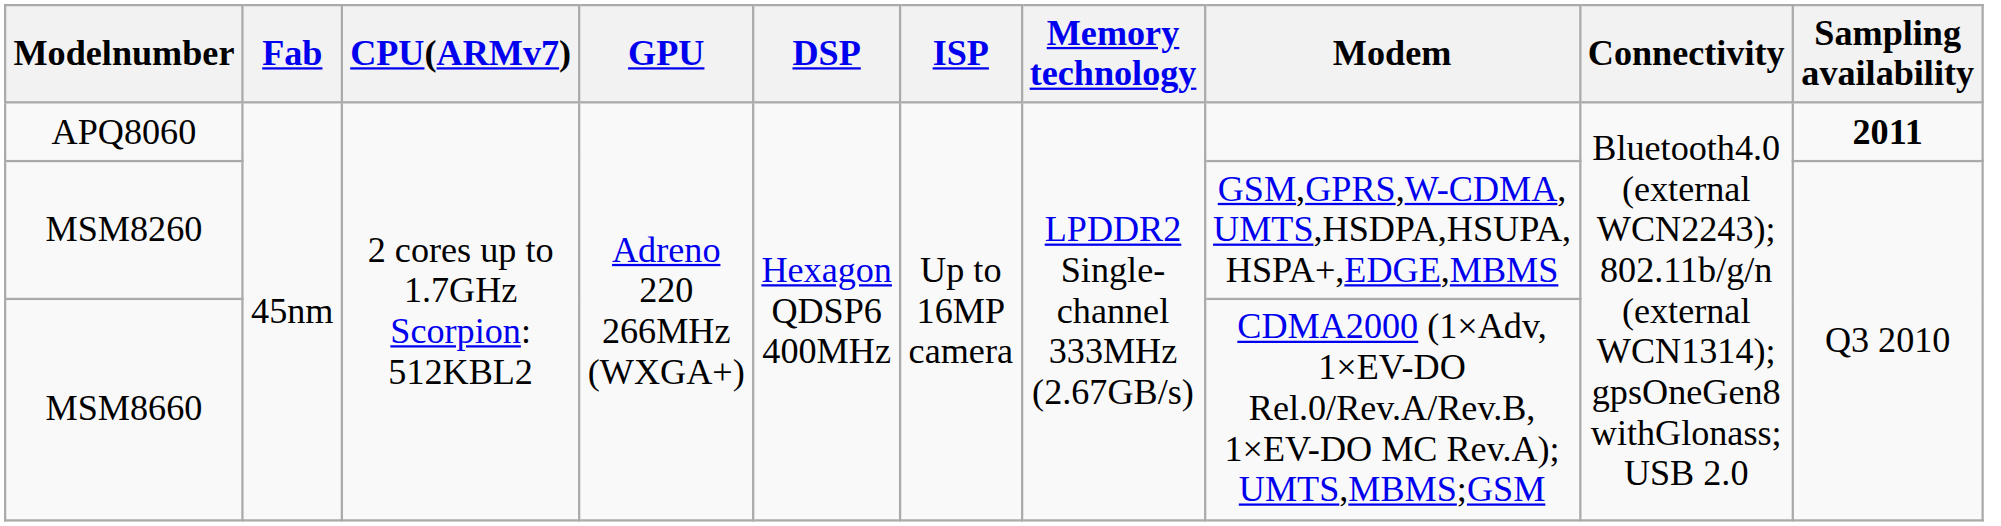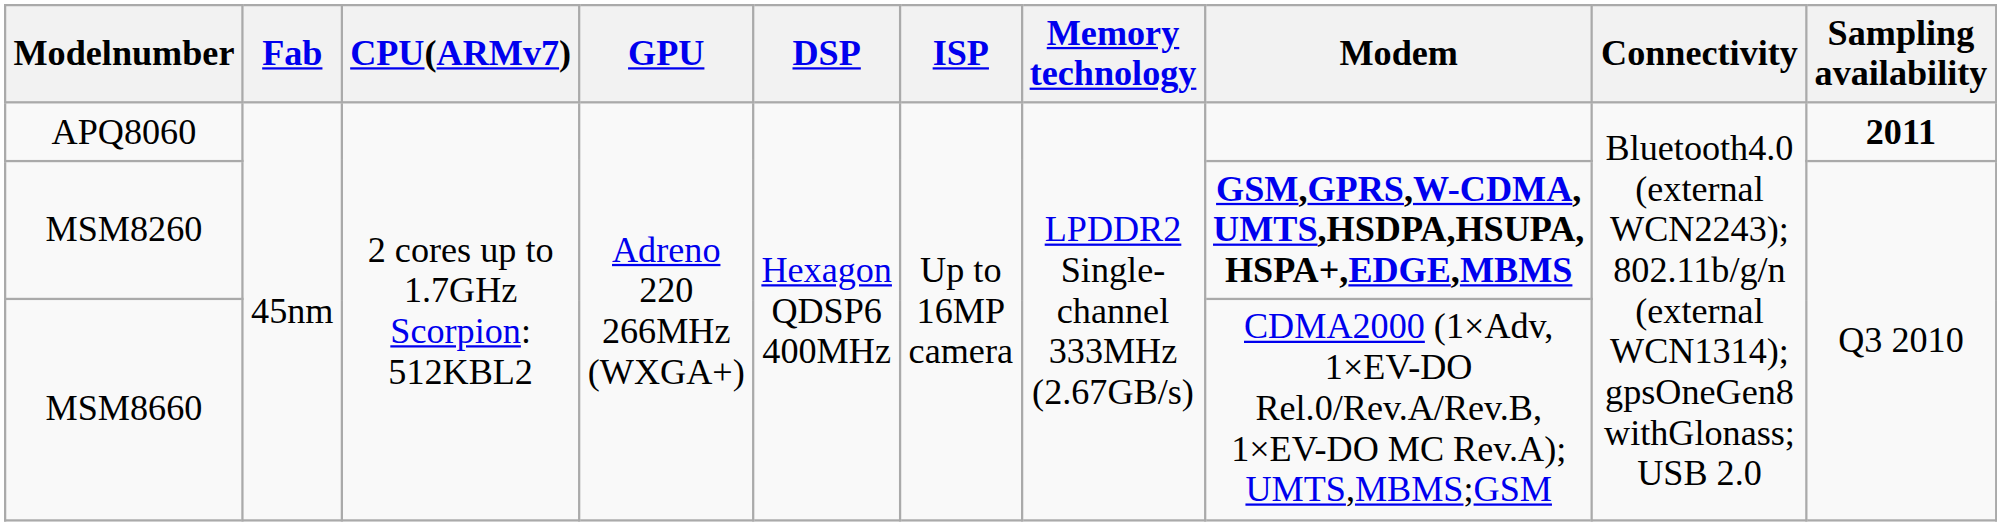(1392, 229) normal -> (1399, 229) bold
